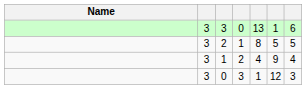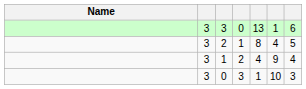(276, 44) 5 -> (276, 44) 4
(276, 76) 12 -> (276, 76) 10
